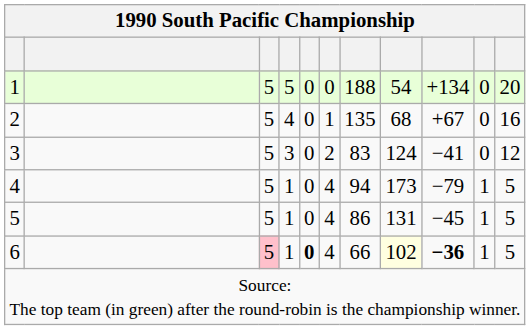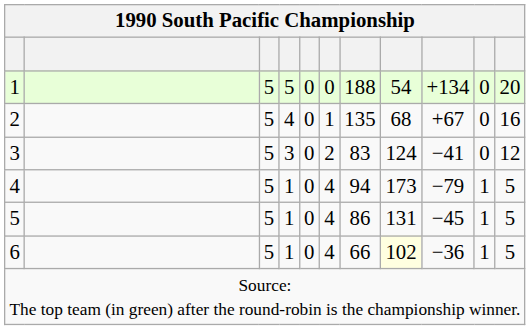(269, 251) pink background -> (269, 251) no background
(309, 251) bold -> (309, 251) normal
(448, 251) bold -> (448, 251) normal
